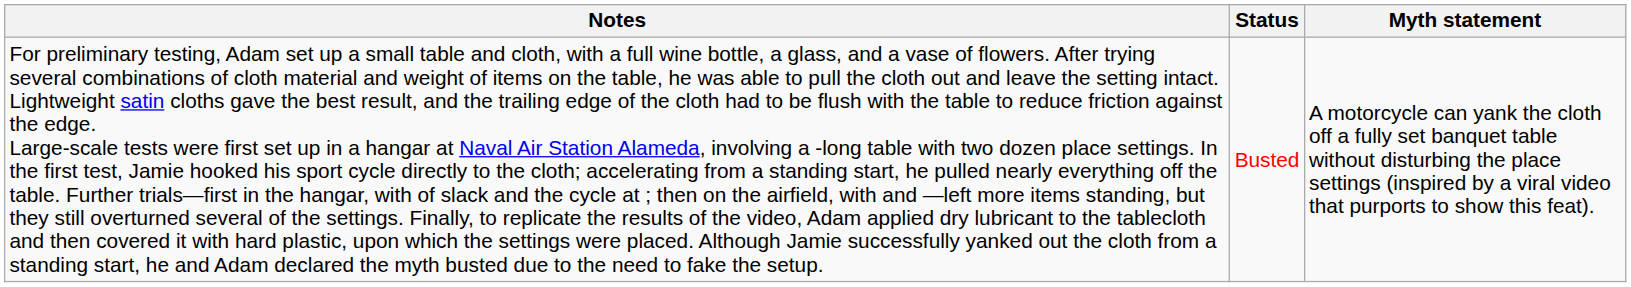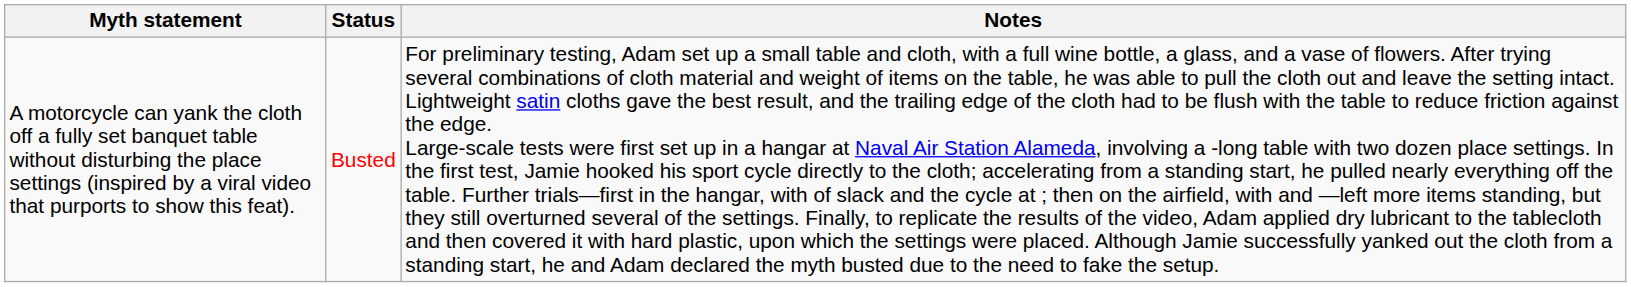columns swapped: (1465, 20) <-> (617, 20)
